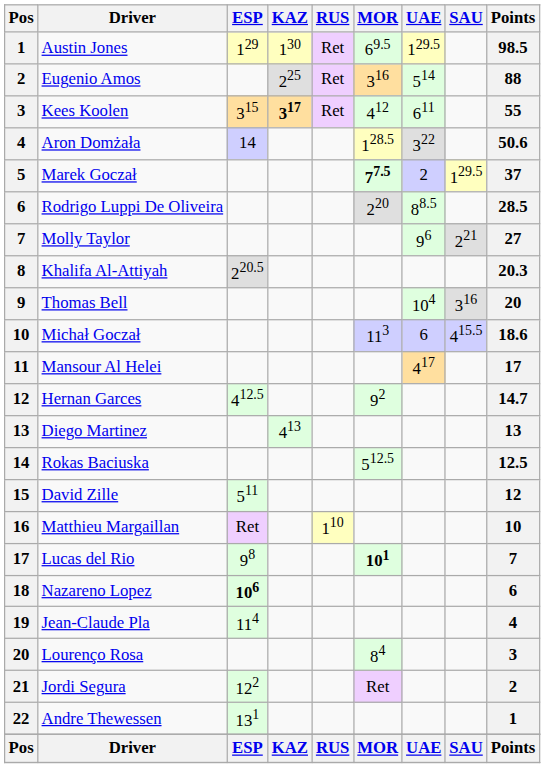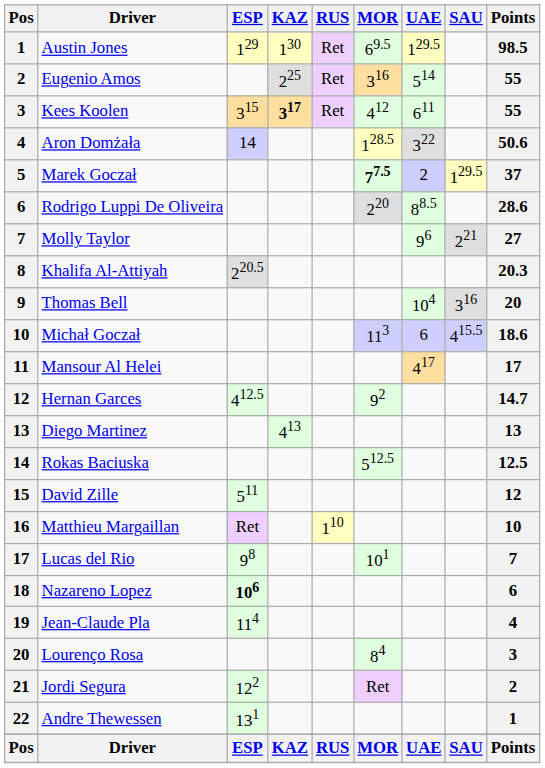(513, 79) 88 -> (513, 79) 55
(513, 207) 28.5 -> (513, 207) 28.6
(378, 558) bold -> (378, 558) normal
